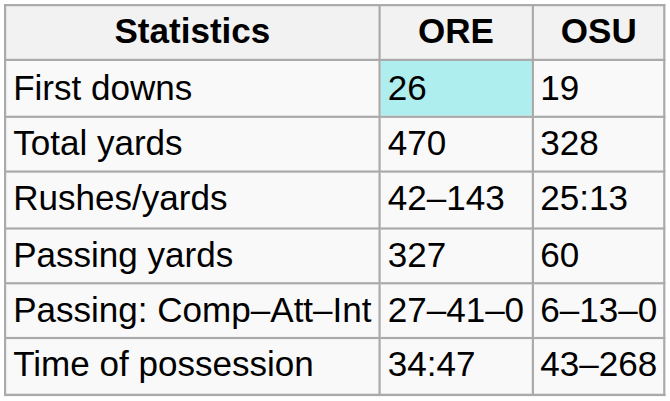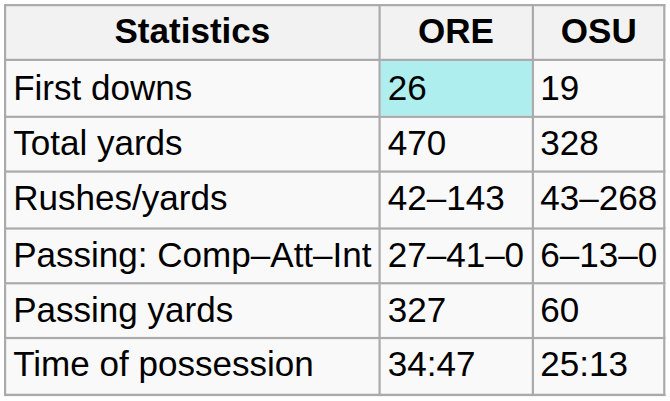(584, 199) 25:13 -> (599, 199) 43–268
rows swapped: (123, 254) <-> (192, 310)
(599, 365) 43–268 -> (584, 365) 25:13
